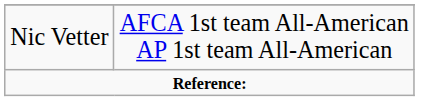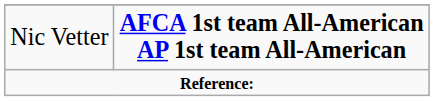(264, 37) normal -> (272, 37) bold
